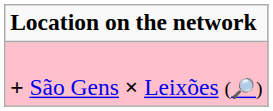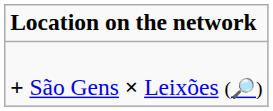(136, 86) pink background -> (136, 86) no background
